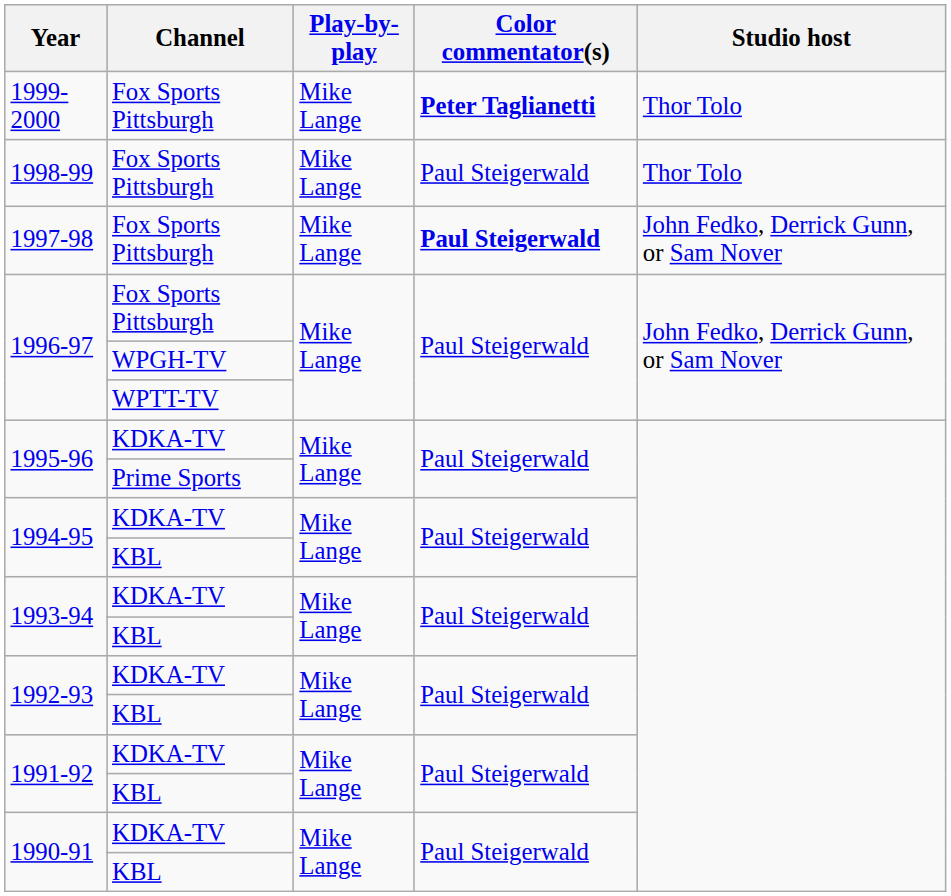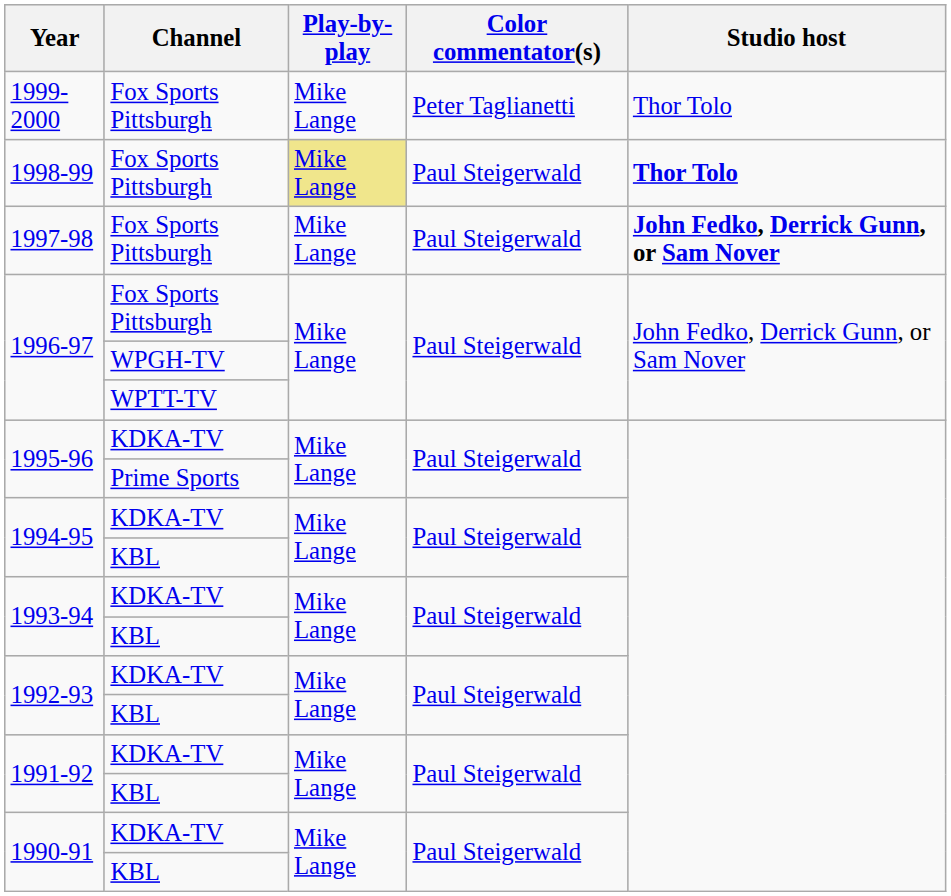(508, 105) bold -> (494, 105) normal
(330, 172) no background -> (325, 172) khaki background
(692, 172) normal -> (685, 172) bold
(510, 239) bold -> (497, 239) normal
(778, 239) normal -> (779, 239) bold
